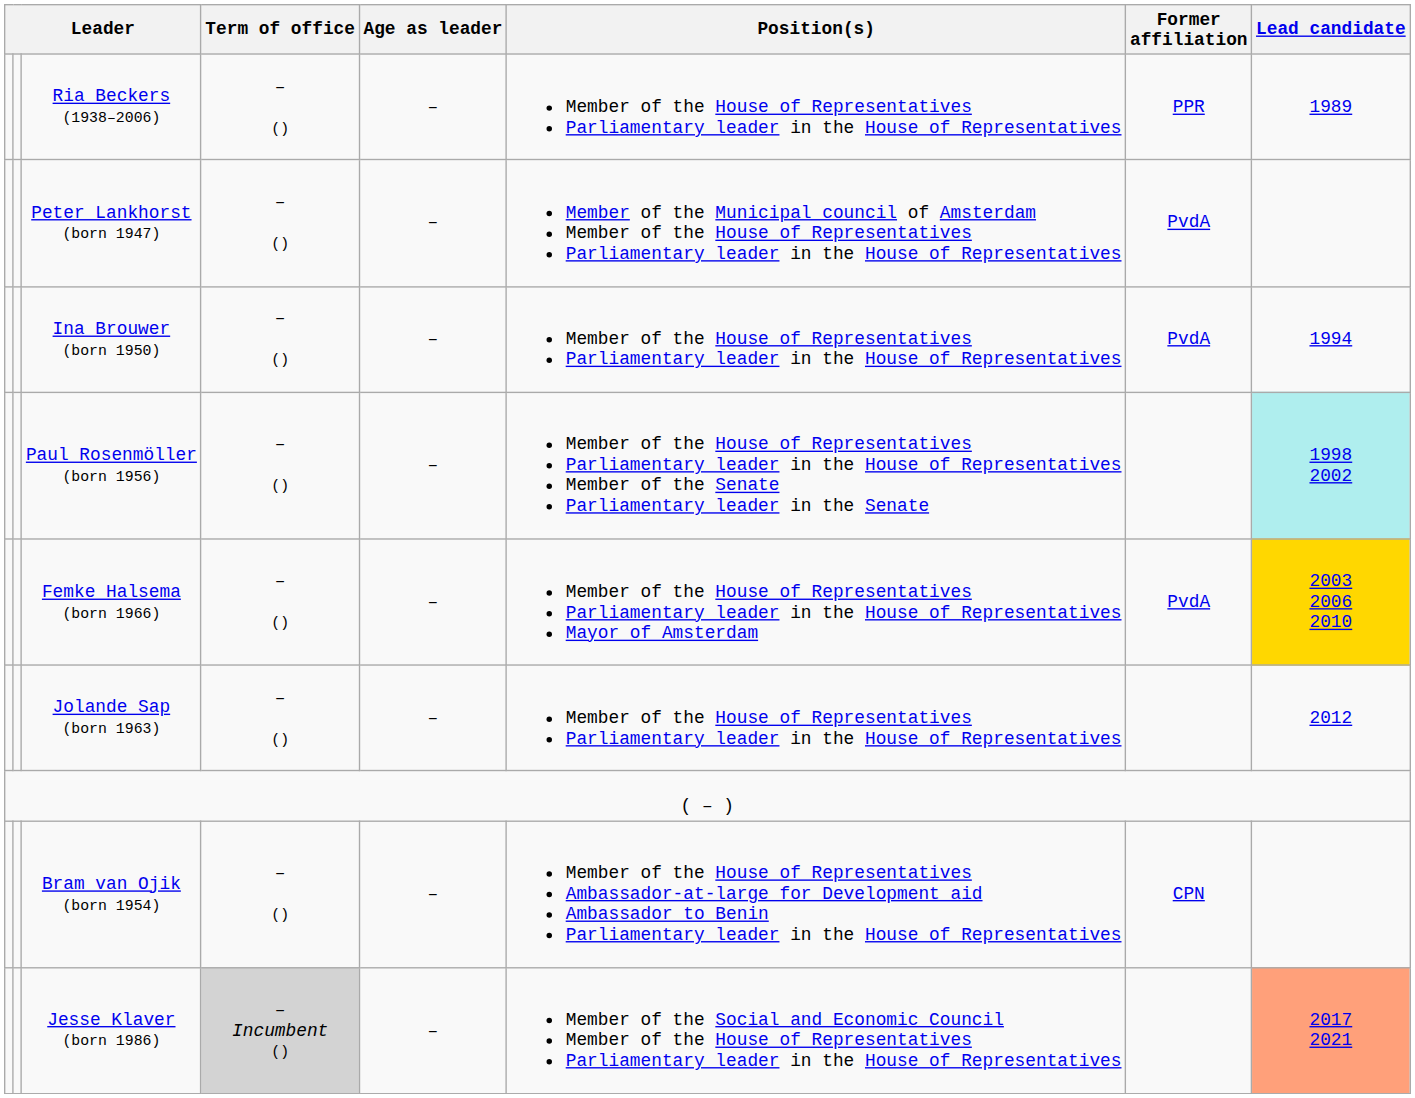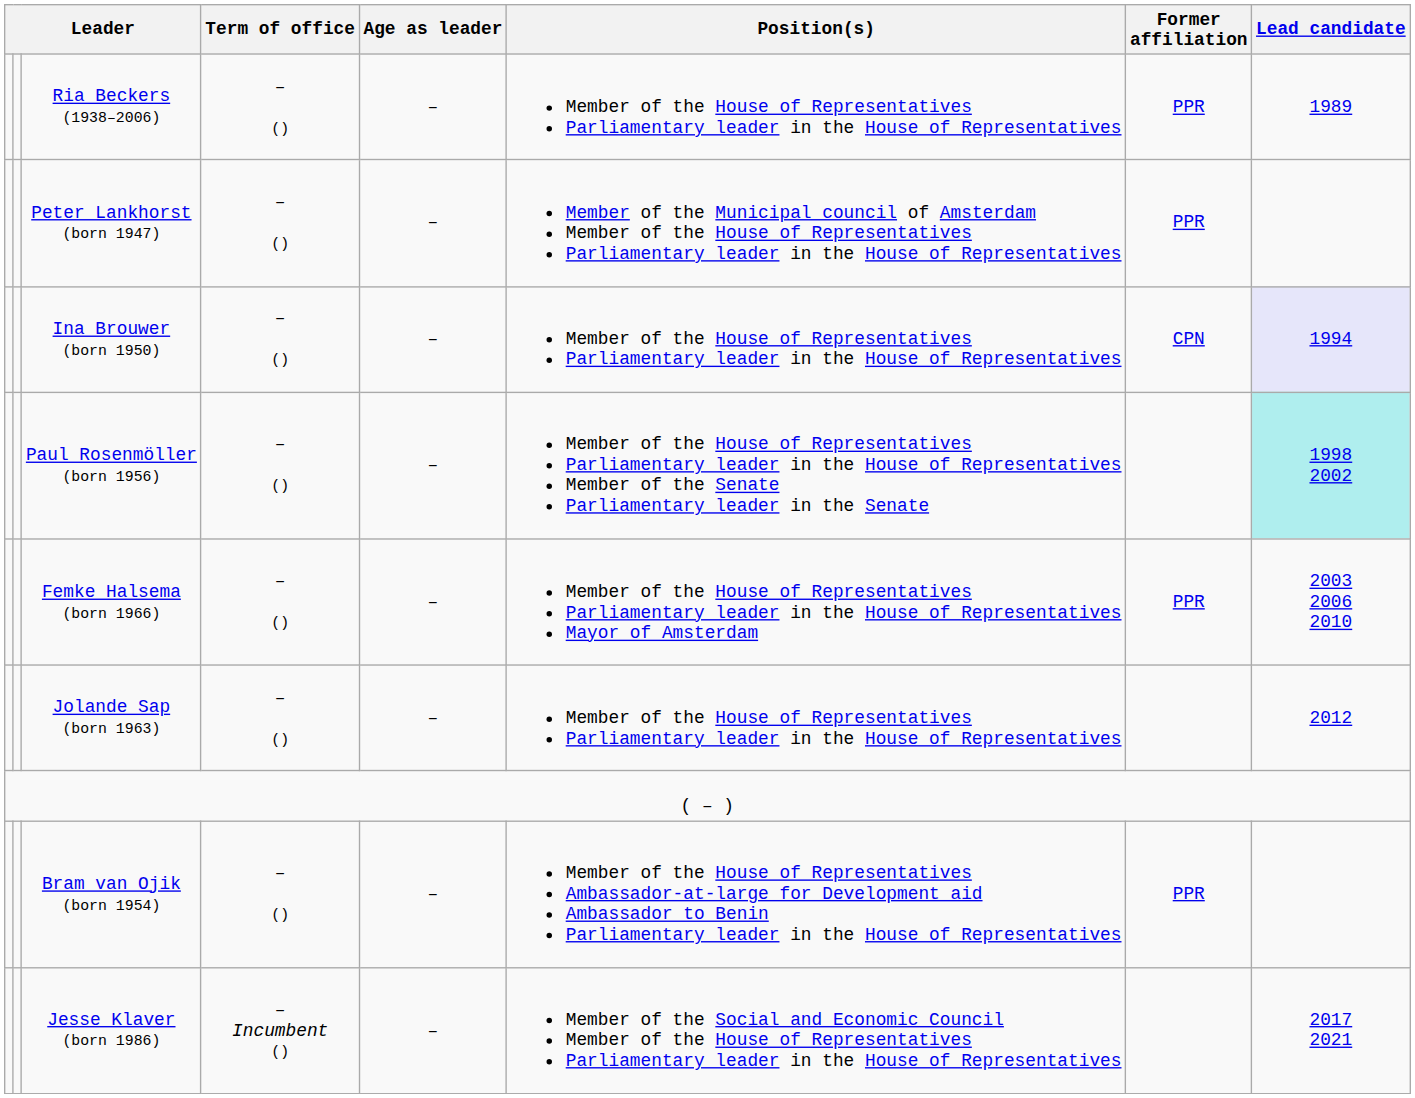(1189, 223) PvdA -> (1189, 223) PPR
(1189, 339) PvdA -> (1189, 339) CPN
(1331, 339) no background -> (1331, 339) lavender background
(1189, 602) PvdA -> (1189, 602) PPR
(1331, 602) gold background -> (1331, 602) no background
(1189, 894) CPN -> (1189, 894) PPR
(280, 1030) lightgrey background -> (280, 1030) no background
(1331, 1031) lightsalmon background -> (1331, 1031) no background
